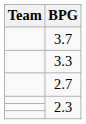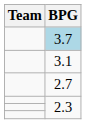(63, 38) no background -> (63, 38) lightblue background
(63, 61) 3.3 -> (63, 61) 3.1
